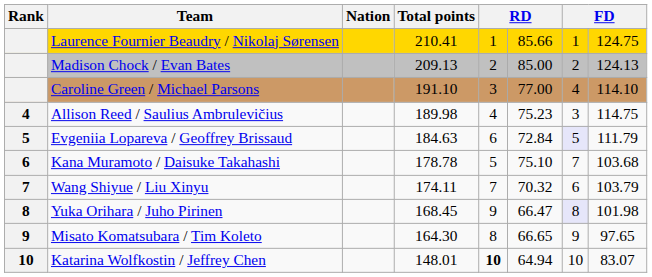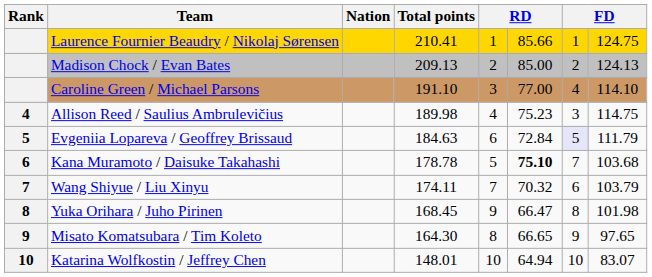(535, 162) normal -> (535, 162) bold
(576, 211) lavender background -> (576, 211) no background
(493, 260) bold -> (493, 260) normal
